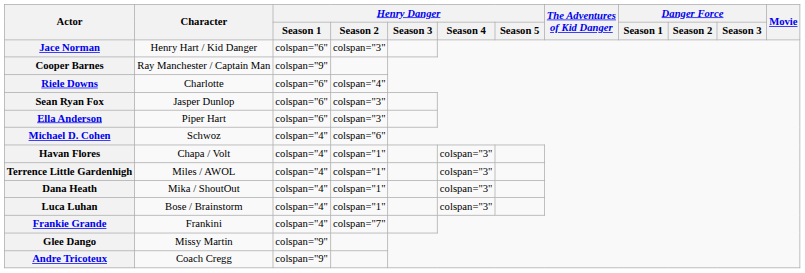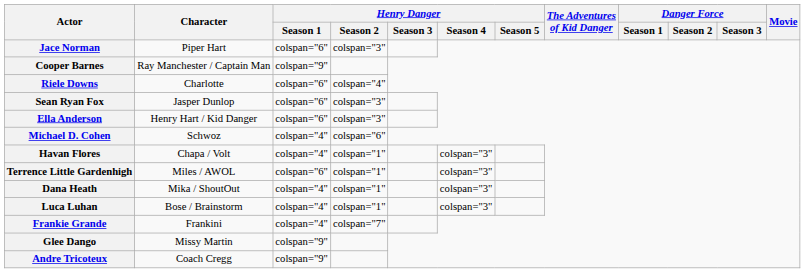(204, 48) Henry Hart / Kid Danger -> (204, 48) Piper Hart
(204, 119) Piper Hart -> (204, 119) Henry Hart / Kid Danger
(302, 171) colspan="4" -> (302, 171) colspan="6"
